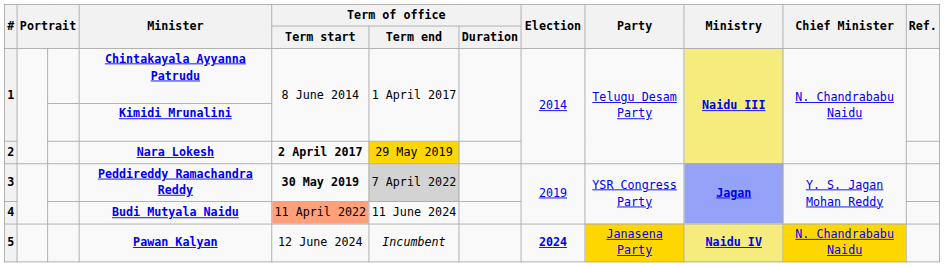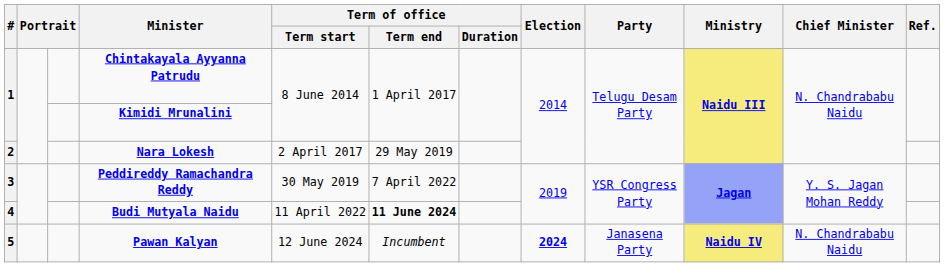(320, 152) bold -> (320, 152) normal
(414, 152) gold background -> (414, 152) no background
(320, 182) bold -> (320, 182) normal
(414, 182) lightgrey background -> (414, 182) no background
(320, 212) lightsalmon background -> (320, 212) no background
(414, 212) normal -> (414, 212) bold
(635, 242) gold background -> (635, 242) no background
(845, 242) gold background -> (845, 242) no background
